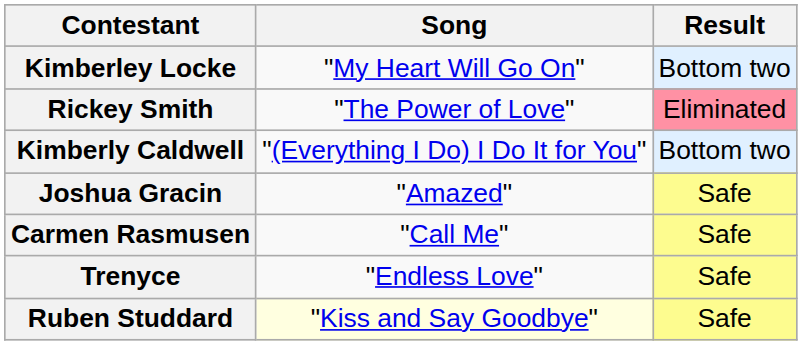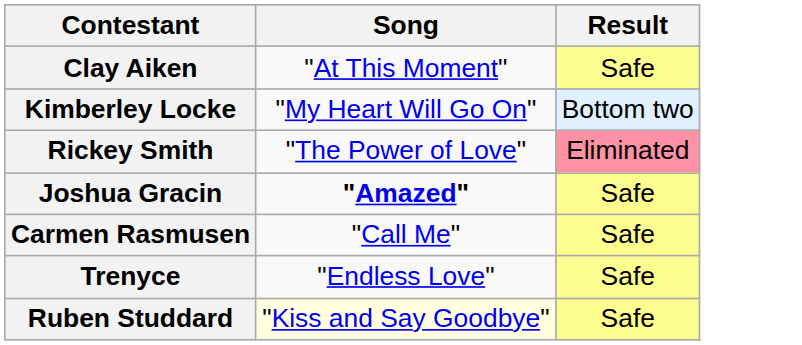+ row: (130, 67)
- row: (130, 151)
(454, 192) normal -> (406, 192) bold
